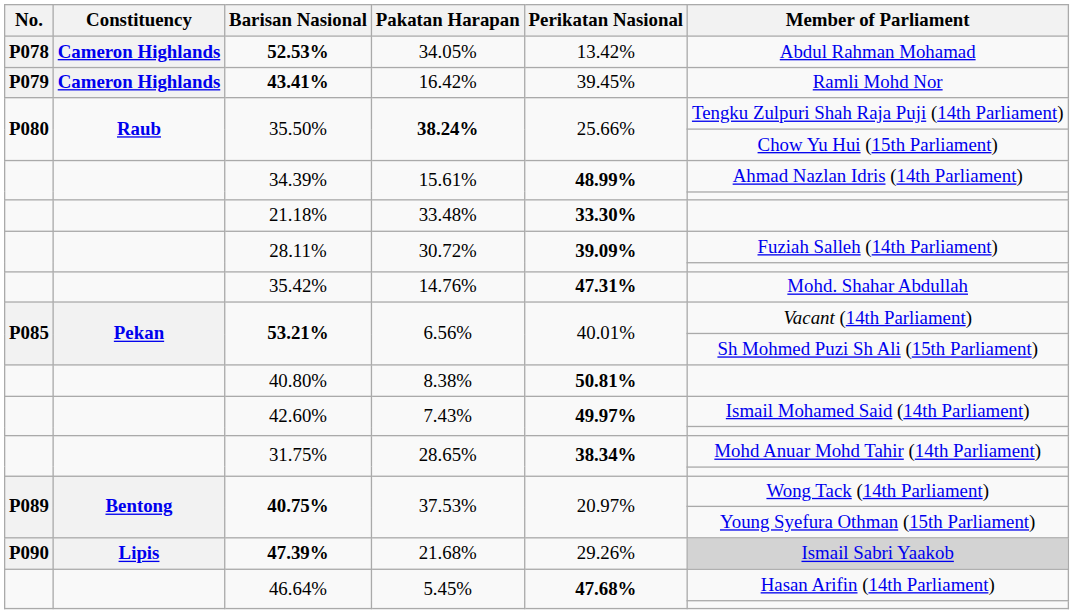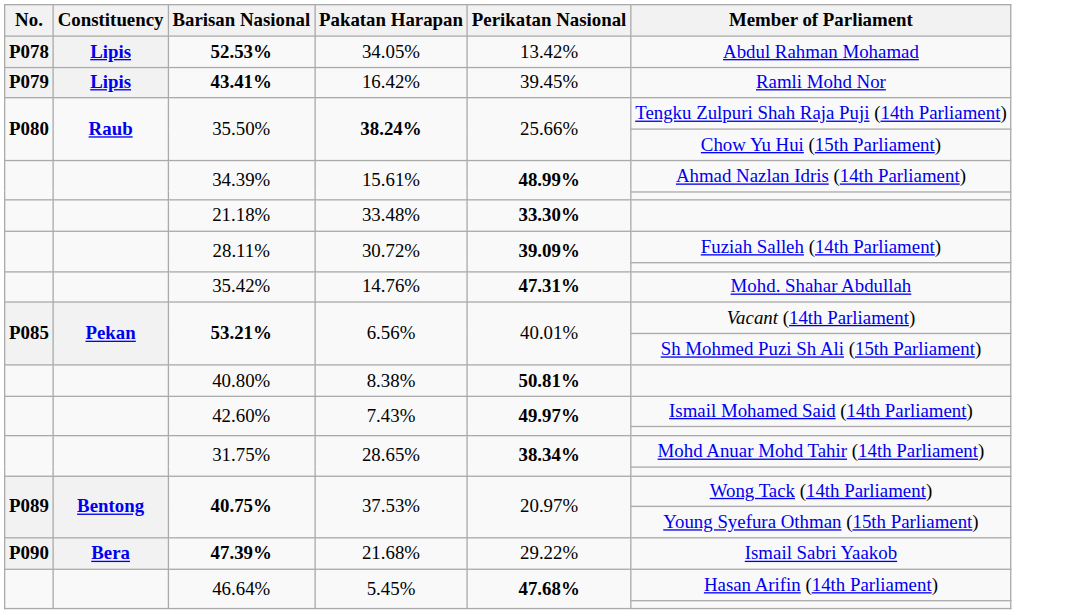(139, 51) Cameron Highlands -> (111, 51) Lipis
(139, 82) Cameron Highlands -> (111, 82) Lipis
(139, 553) Lipis -> (111, 553) Bera
(606, 553) 29.26% -> (549, 553) 29.22%
(878, 553) lightgrey background -> (821, 553) no background
